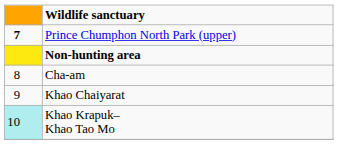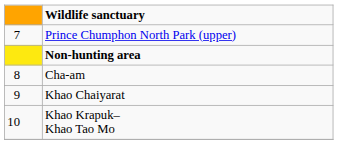(14, 35) bold -> (14, 35) normal
(14, 122) paleturquoise background -> (14, 122) no background
